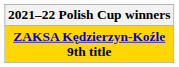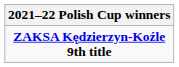(89, 44) gold background -> (89, 44) no background
